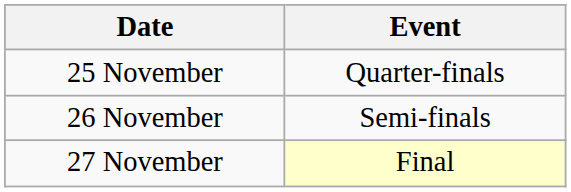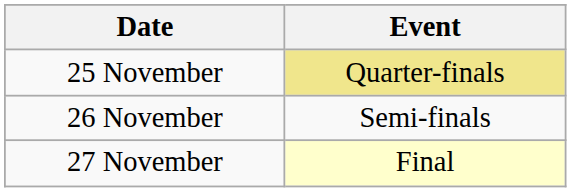(425, 72) no background -> (425, 72) khaki background
